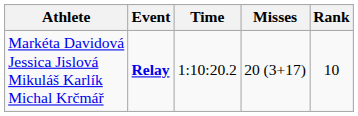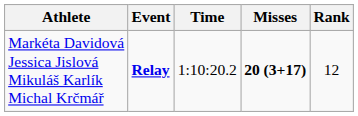(275, 70) normal -> (275, 70) bold
(331, 70) 10 -> (332, 70) 12
